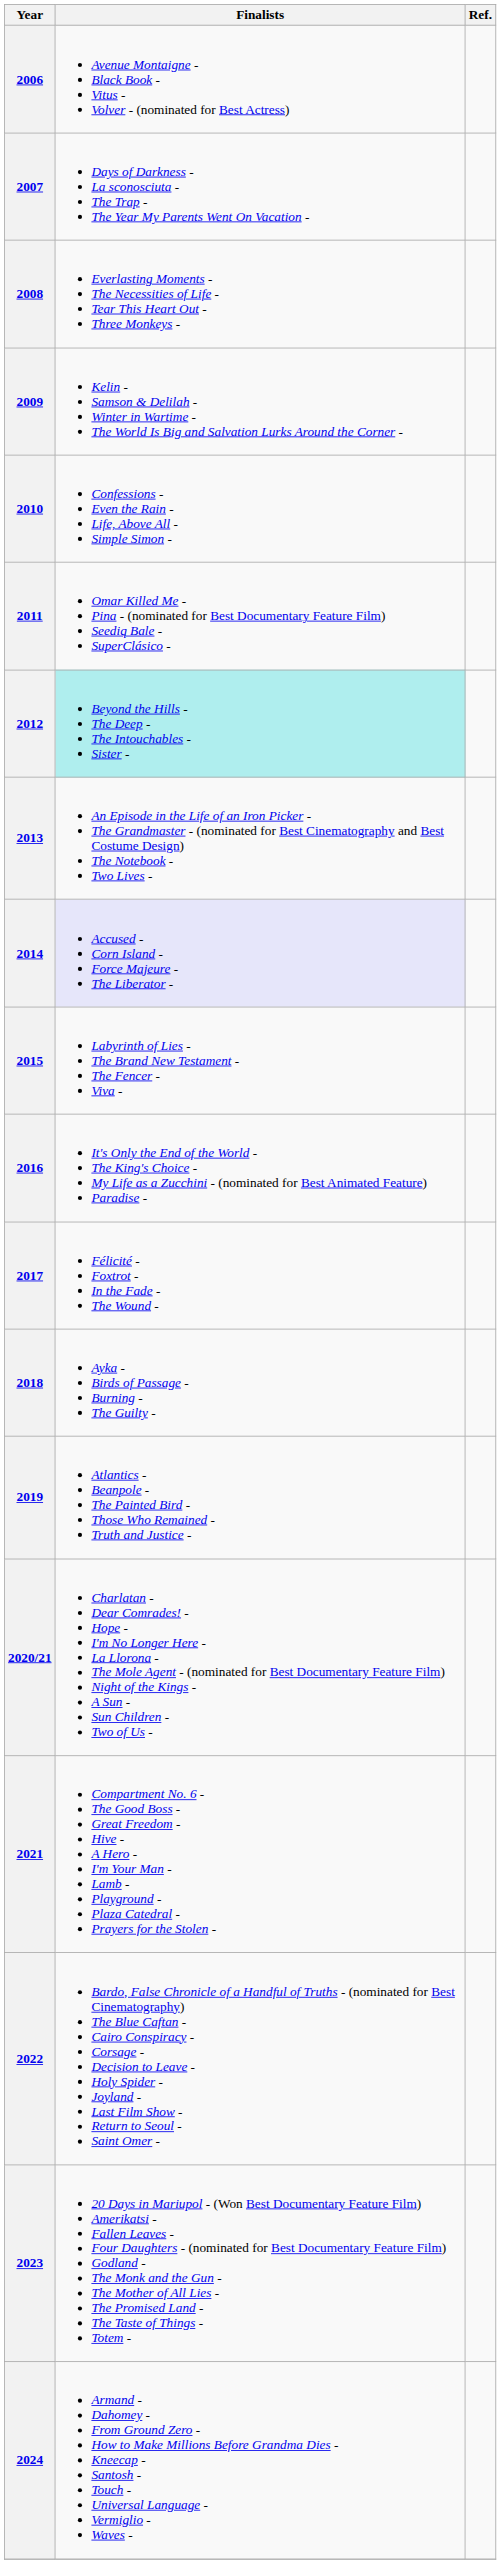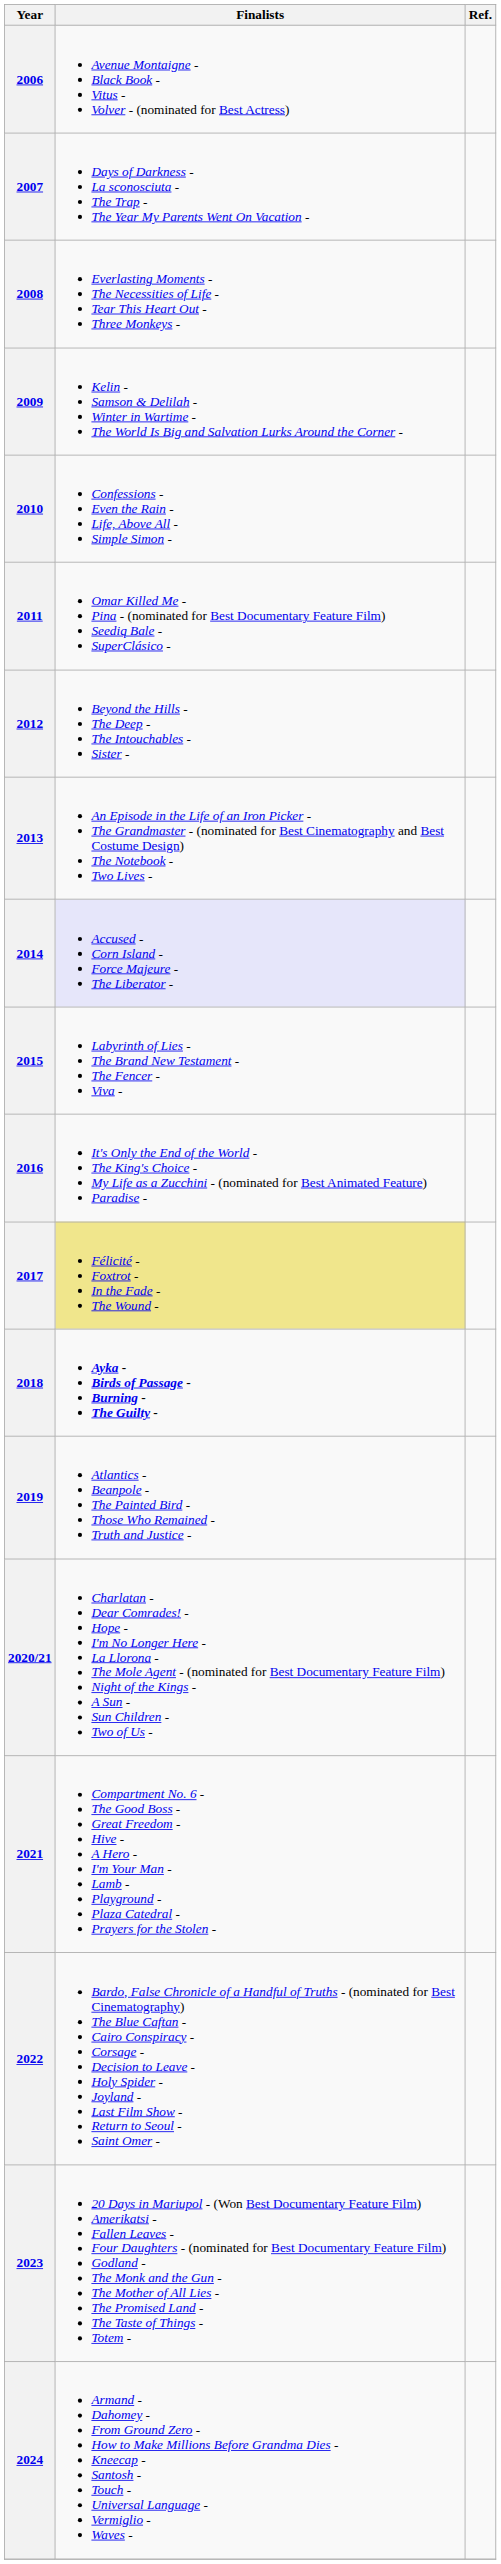(260, 731) paleturquoise background -> (260, 731) no background
(260, 1283) no background -> (260, 1283) khaki background
(260, 1390) normal -> (260, 1390) bold
